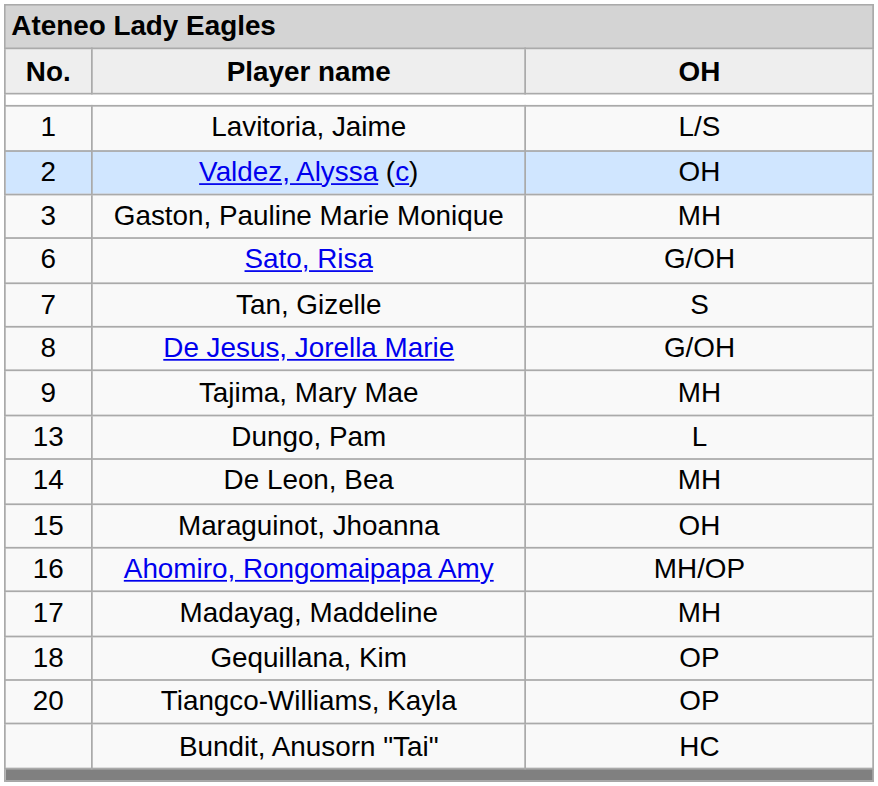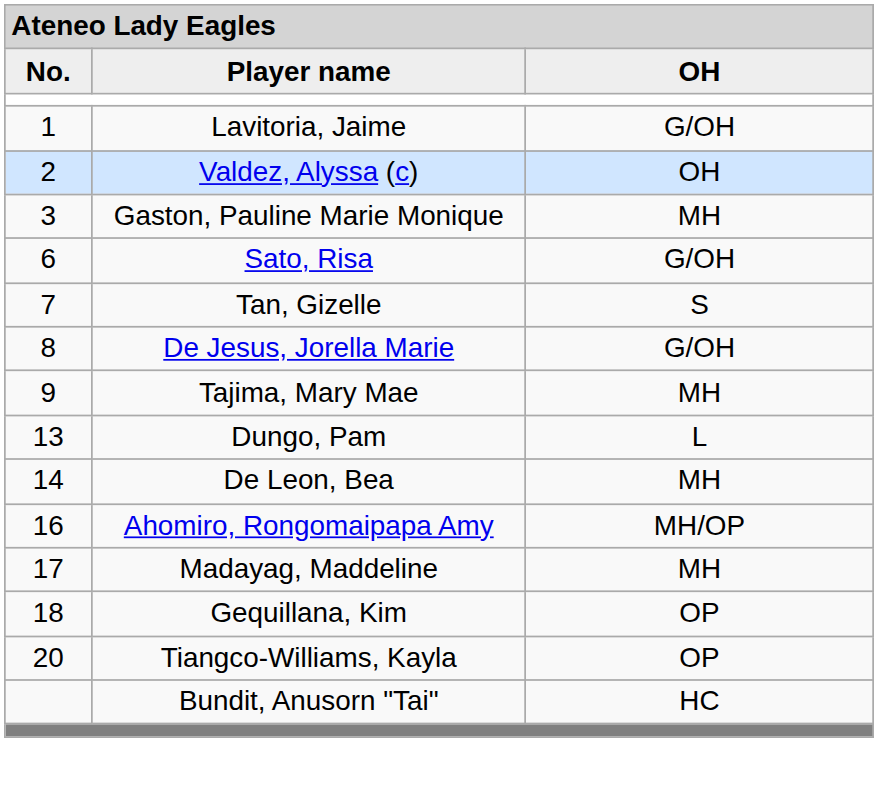(699, 127) L/S -> (699, 127) G/OH
- row: (48, 525)
